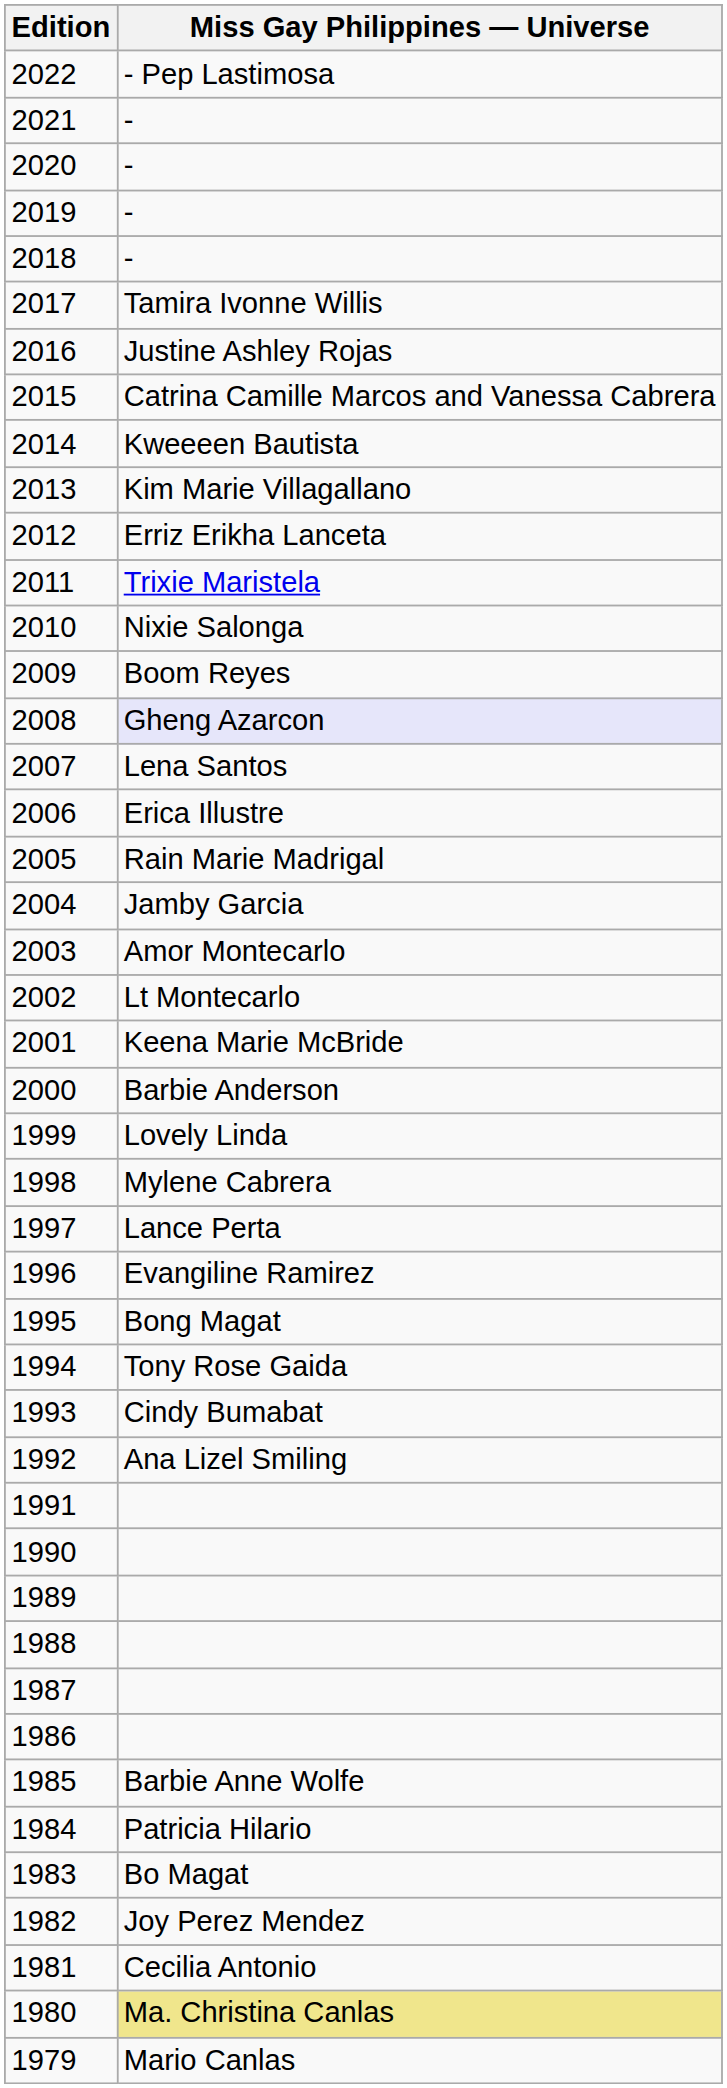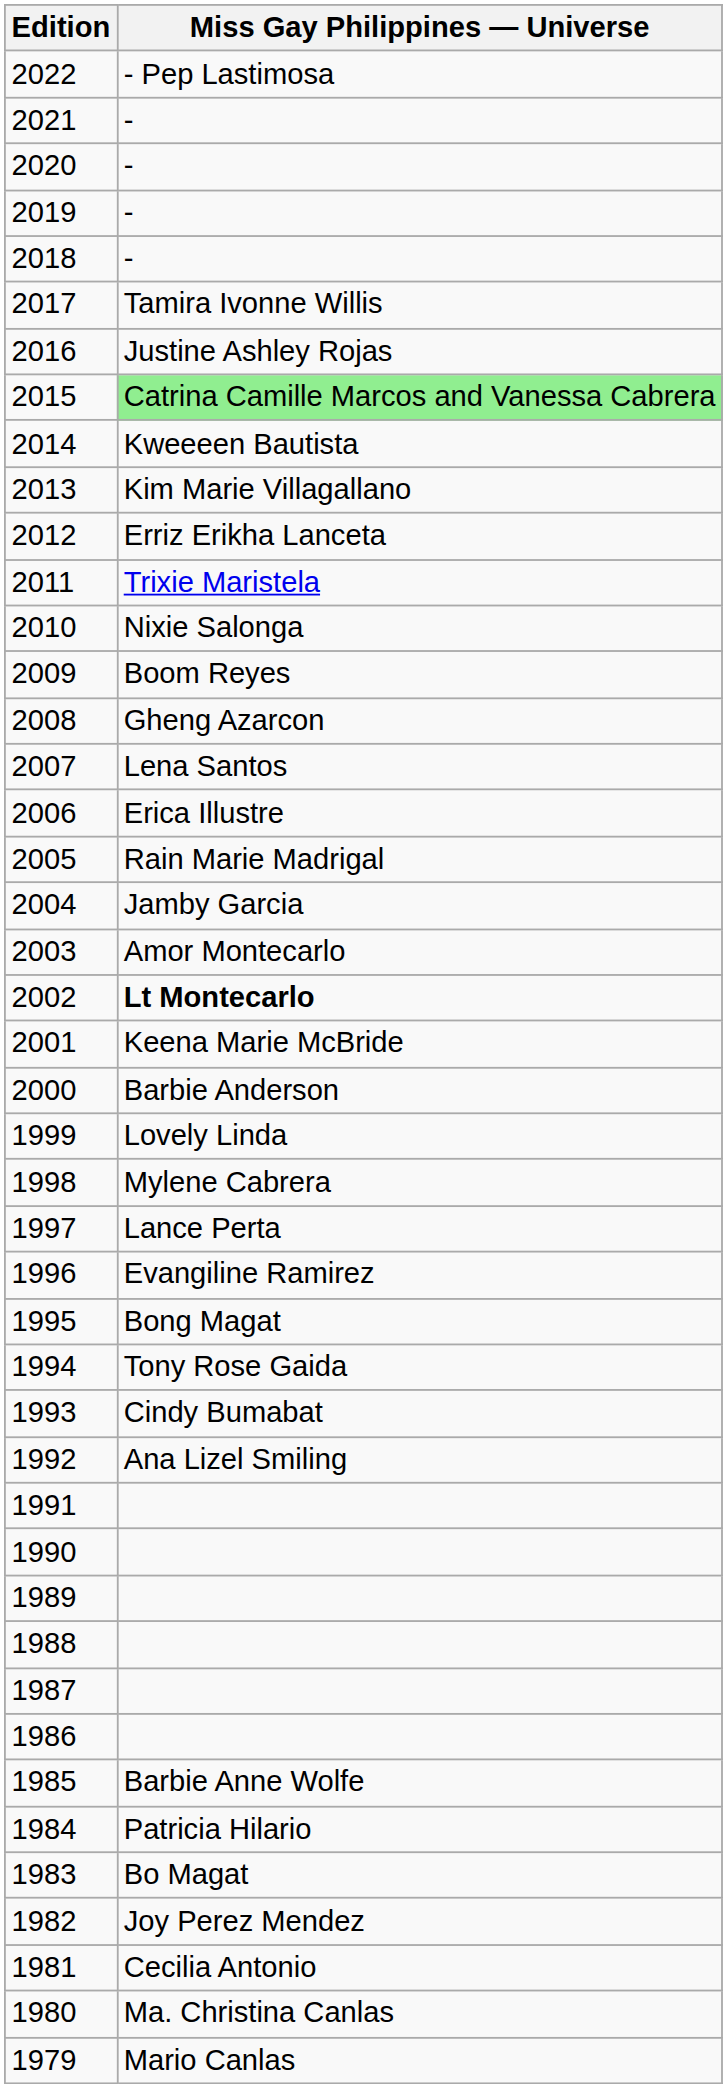(420, 397) no background -> (420, 397) lightgreen background
(224, 720) lavender background -> (224, 720) no background
(212, 997) normal -> (219, 997) bold
(259, 2013) khaki background -> (259, 2013) no background
